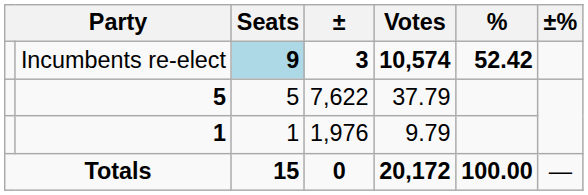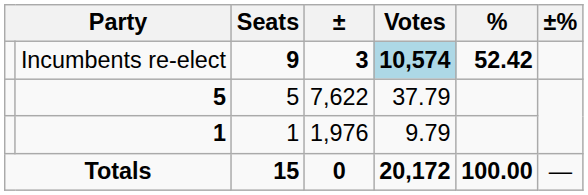(293, 60) lightblue background -> (293, 60) no background
(415, 60) no background -> (415, 60) lightblue background
